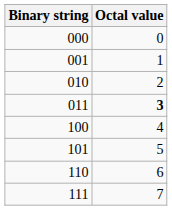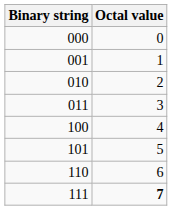(160, 105) bold -> (160, 105) normal
(160, 194) normal -> (160, 194) bold
